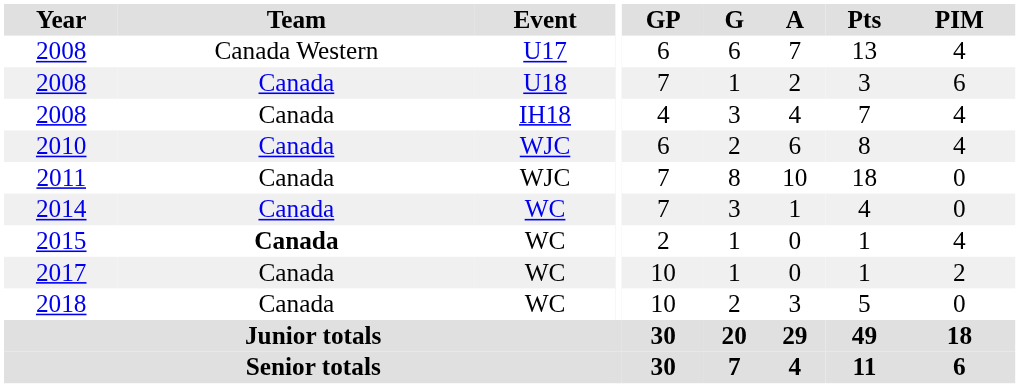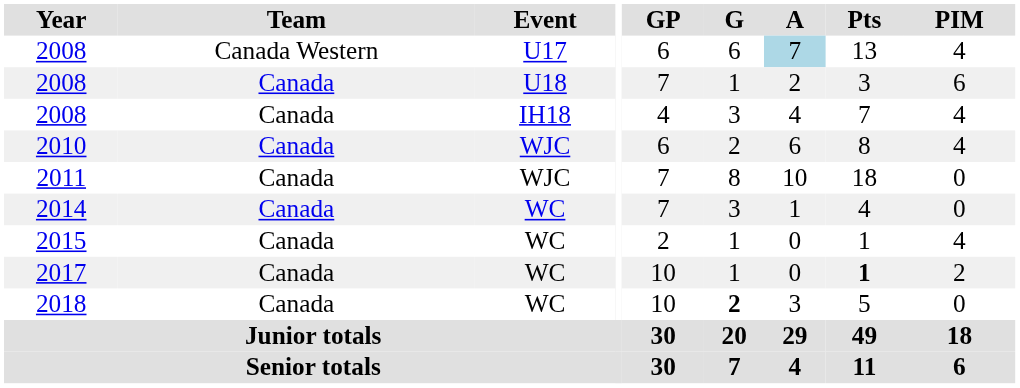(795, 51) no background -> (795, 51) lightblue background
(296, 240) bold -> (296, 240) normal
(864, 272) normal -> (864, 272) bold
(734, 303) normal -> (734, 303) bold
